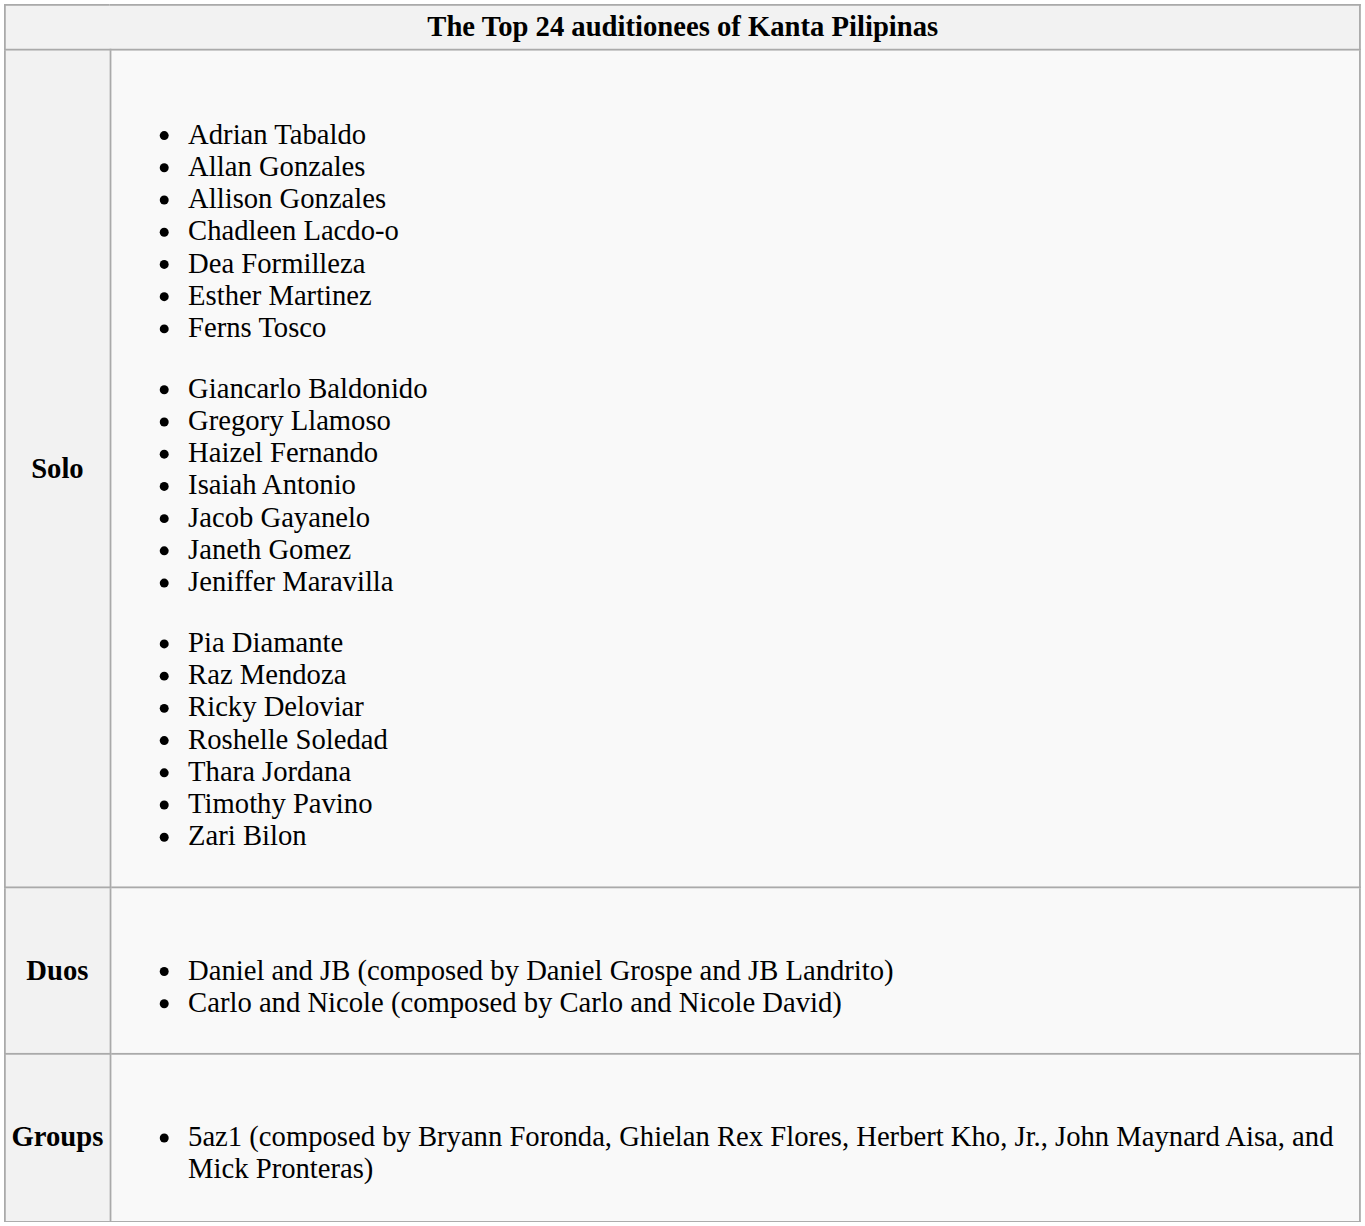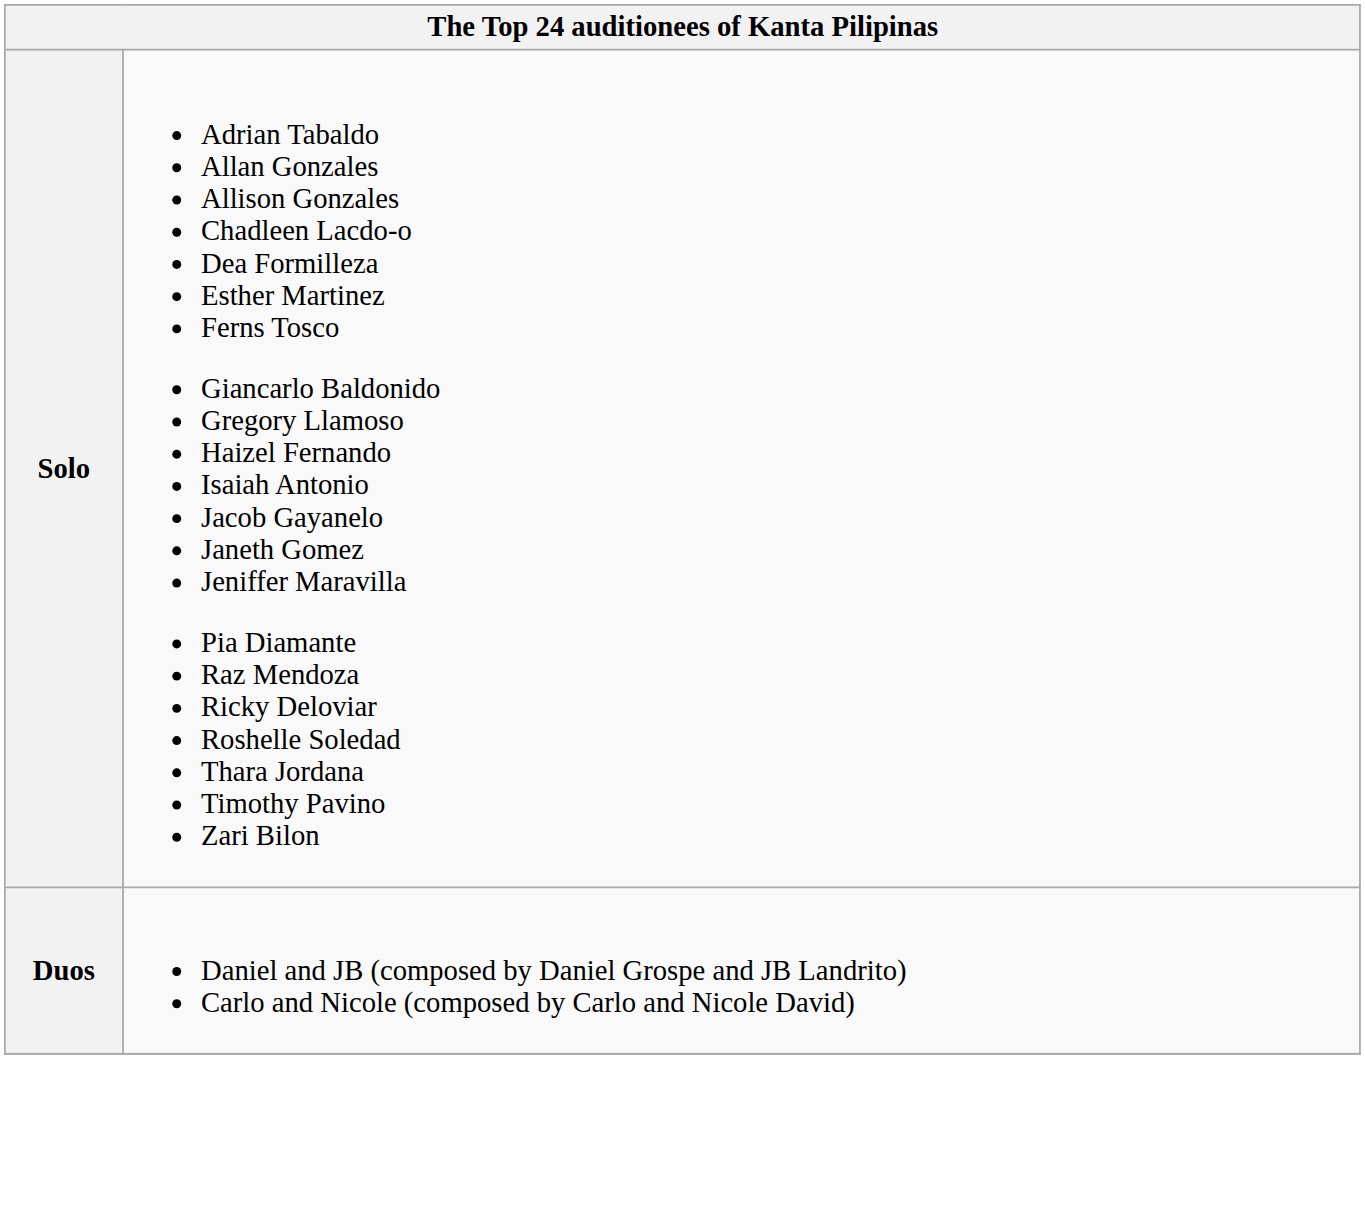- row: (57, 1137)
